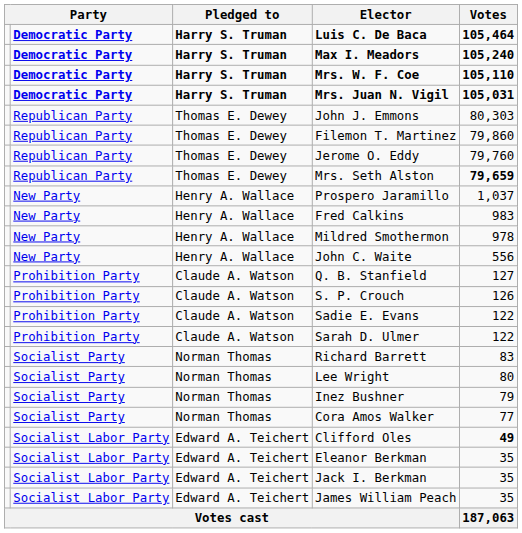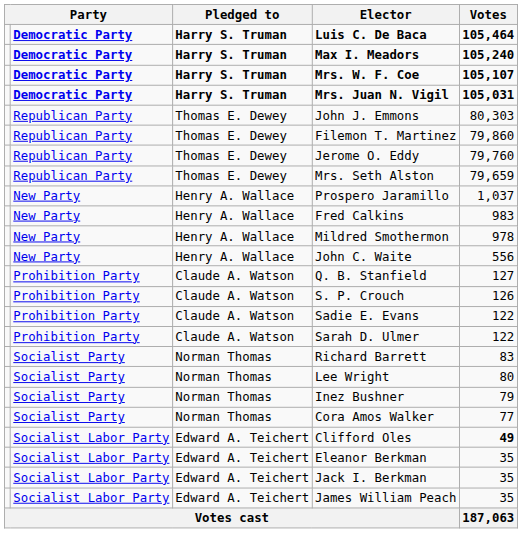(488, 75) 105,110 -> (488, 75) 105,107
(492, 176) bold -> (492, 176) normal
